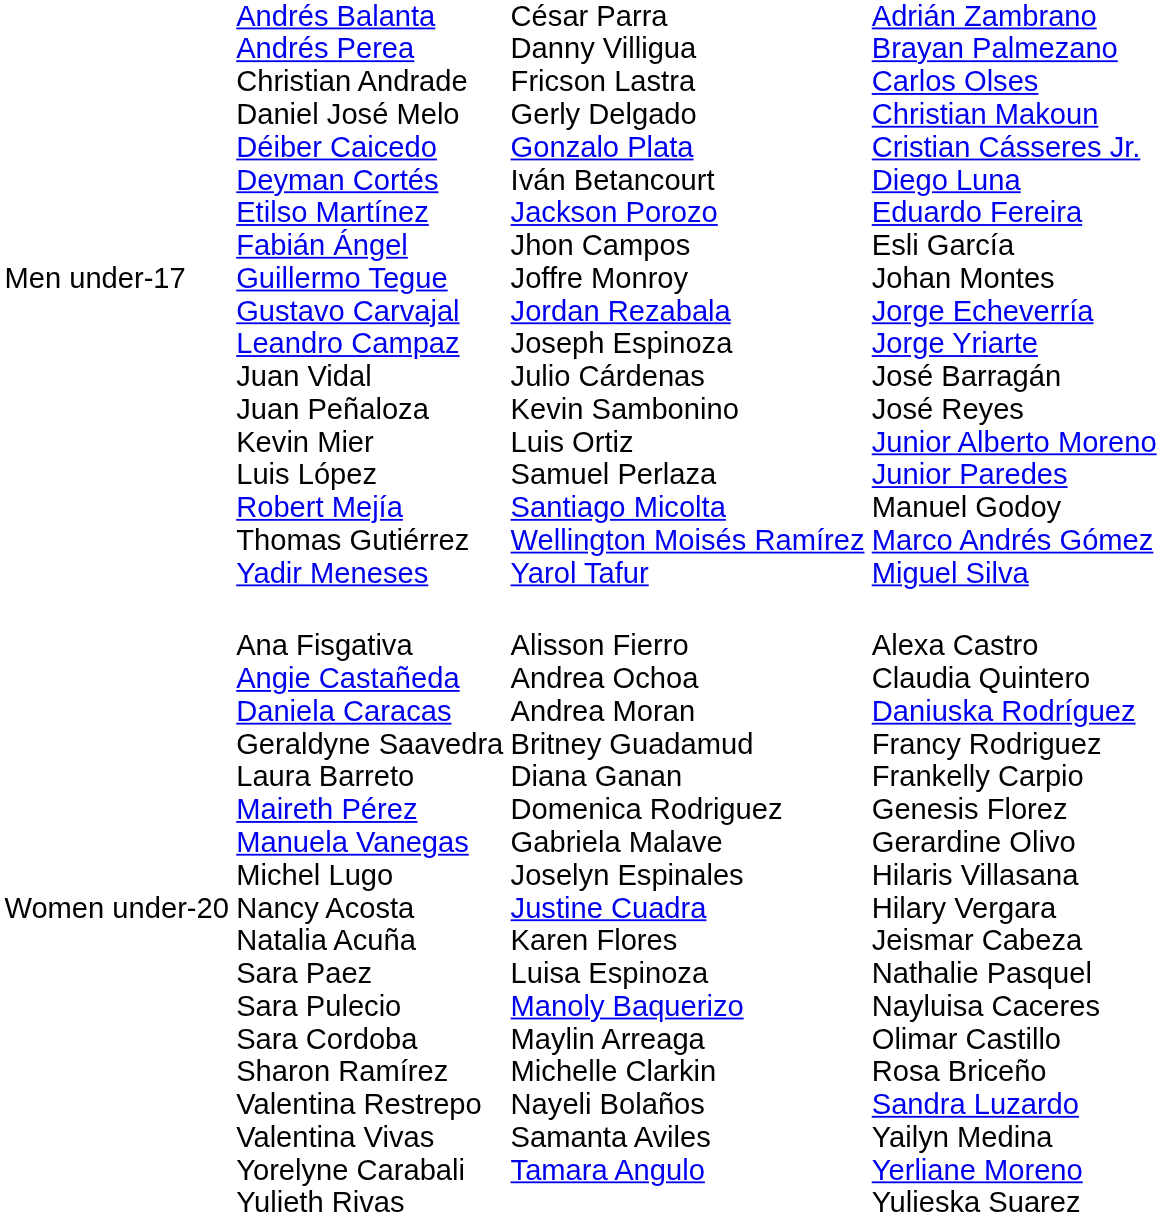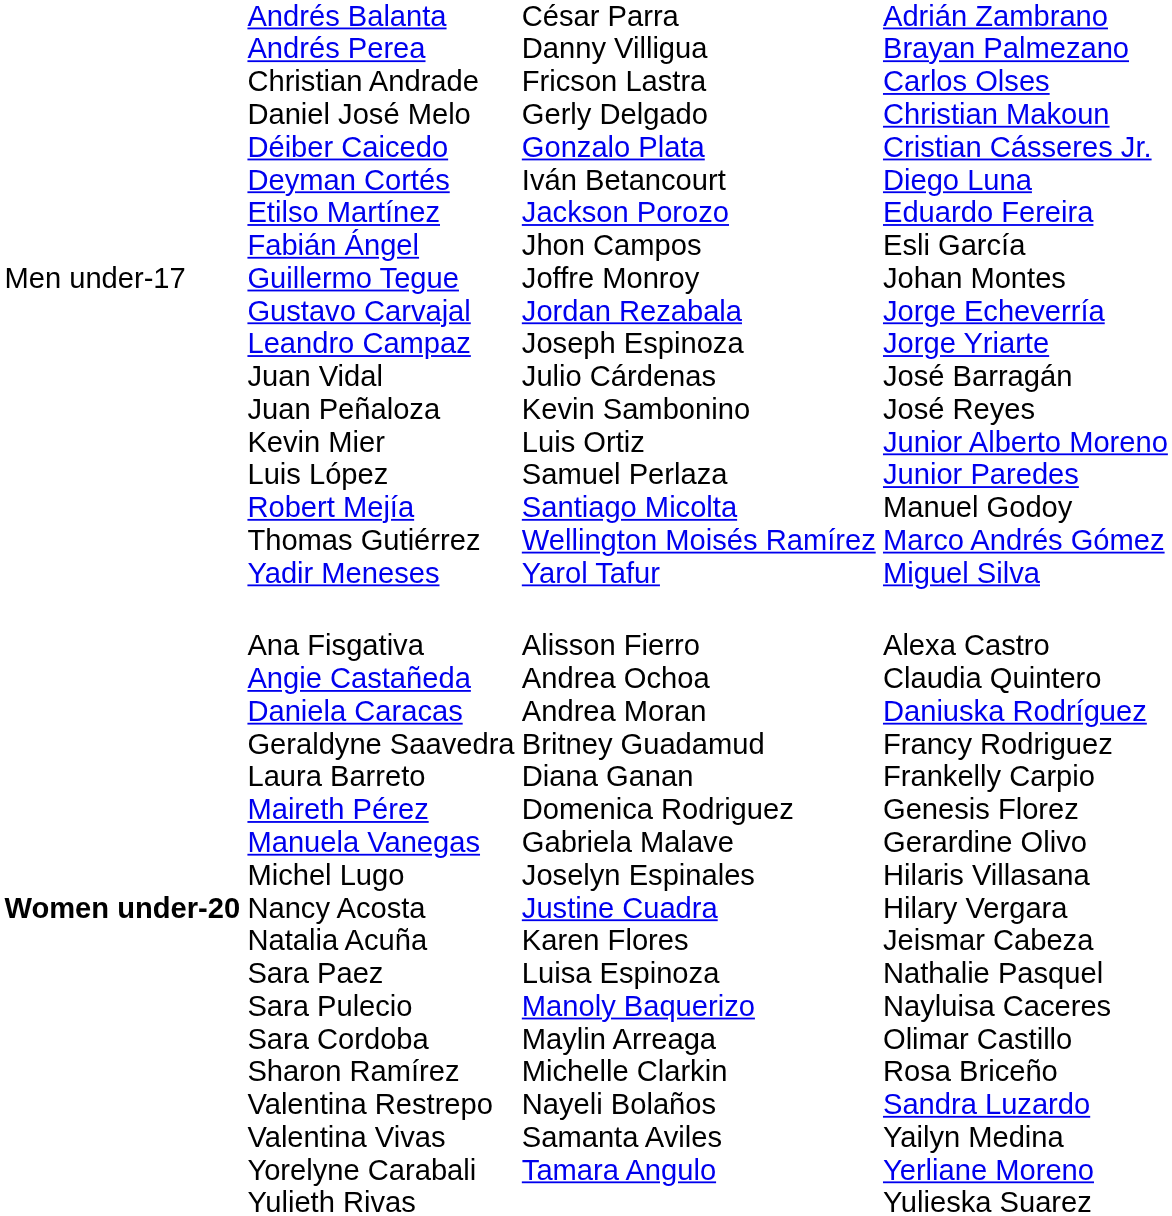(117, 907) normal -> (122, 907) bold
